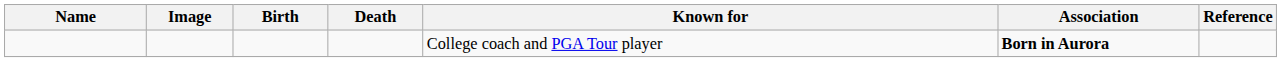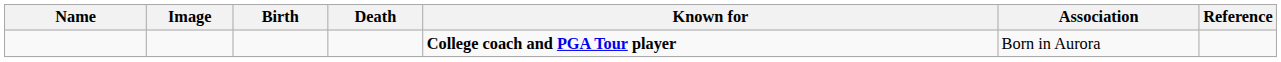(545, 43) normal -> (552, 43) bold
(1055, 43) bold -> (1051, 43) normal
